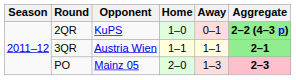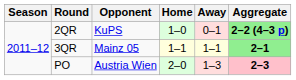(125, 48) Austria Wien -> (117, 48) Mainz 05
(117, 65) Mainz 05 -> (125, 65) Austria Wien
